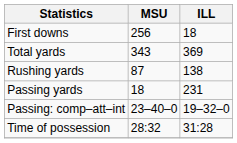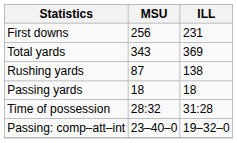(190, 33) 18 -> (193, 33) 231
(193, 90) 231 -> (190, 90) 18
rows swapped: (66, 109) <-> (59, 128)
